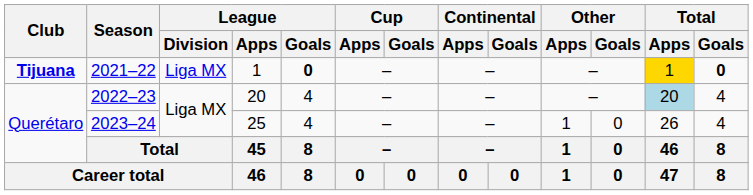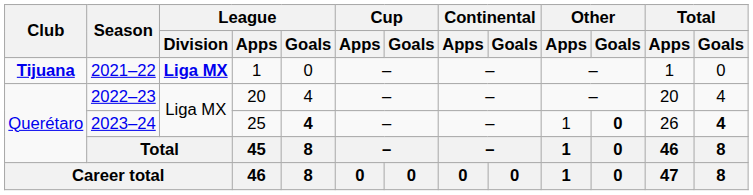(196, 70) normal -> (196, 70) bold
(308, 70) bold -> (308, 70) normal
(669, 70) gold background -> (669, 70) no background
(721, 70) bold -> (721, 70) normal
(669, 96) lightblue background -> (669, 96) no background
(308, 123) normal -> (308, 123) bold
(618, 123) normal -> (618, 123) bold
(721, 123) normal -> (721, 123) bold
